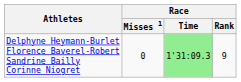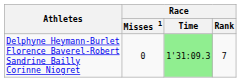(224, 55) 9 -> (224, 55) 7
